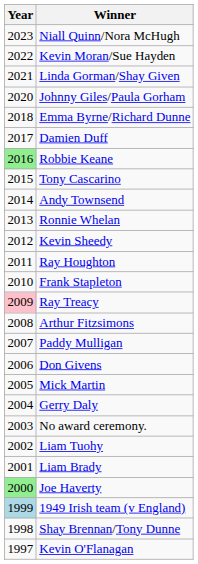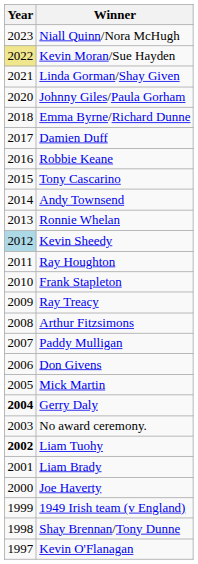(20, 55) no background -> (20, 55) khaki background
(20, 158) lightgreen background -> (20, 158) no background
(20, 240) no background -> (20, 240) lightblue background
(20, 302) pink background -> (20, 302) no background
(20, 405) normal -> (20, 405) bold
(20, 446) normal -> (20, 446) bold
(20, 487) lightgreen background -> (20, 487) no background
(20, 508) lightblue background -> (20, 508) no background
